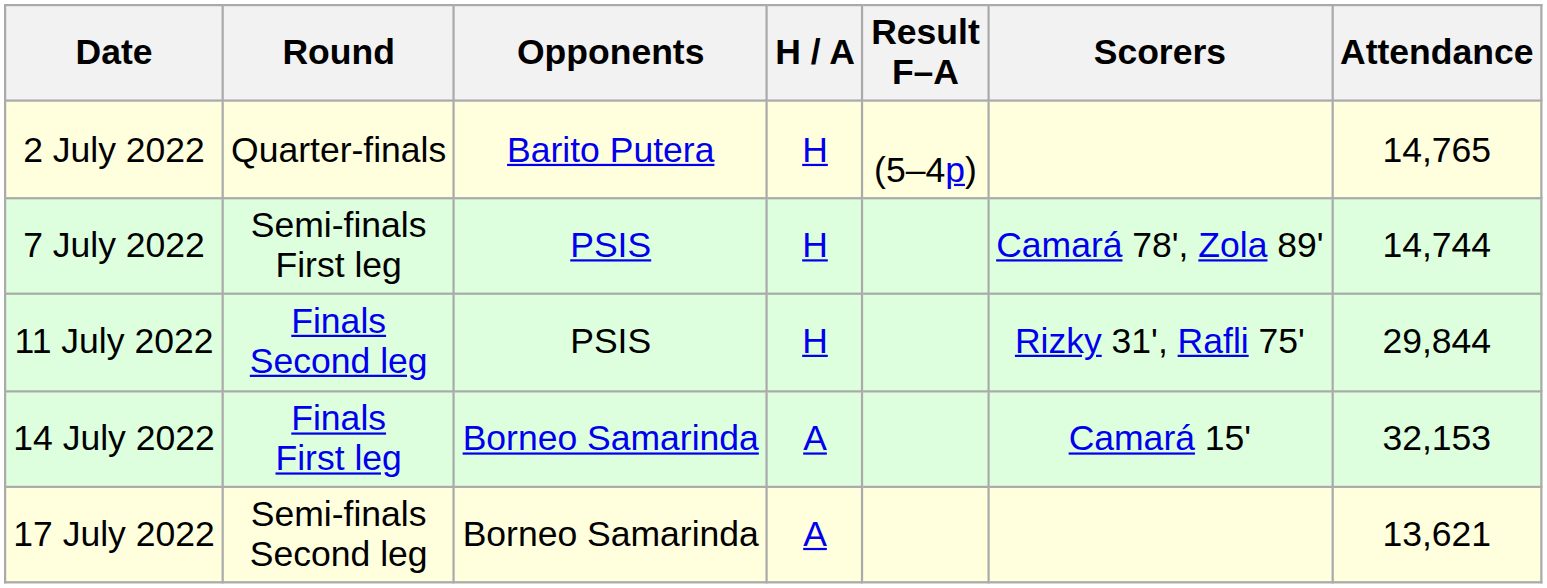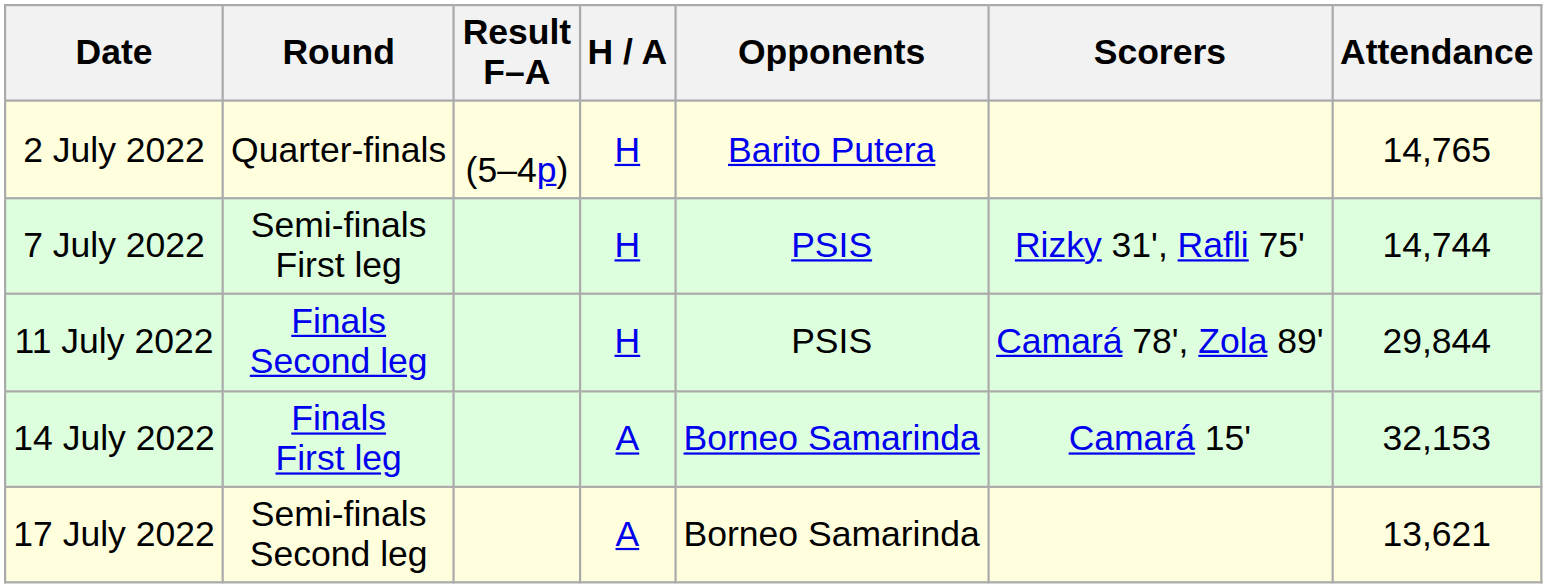columns swapped: (611, 52) <-> (925, 52)
(1160, 245) Camará 78', Zola 89' -> (1160, 245) Rizky 31', Rafli 75'
(1160, 341) Rizky 31', Rafli 75' -> (1160, 341) Camará 78', Zola 89'
